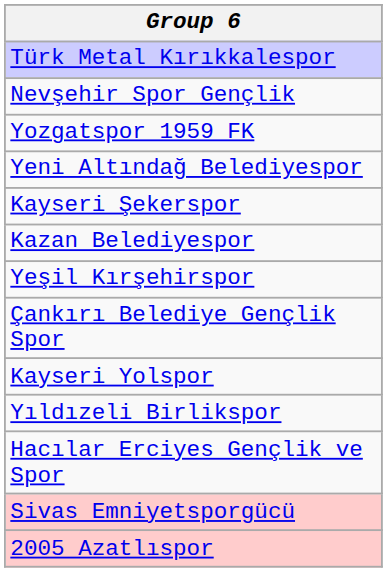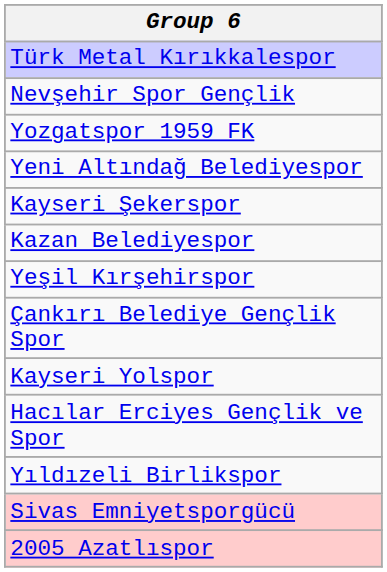(146, 414) Yıldızeli Birlikspor -> (187, 427) Hacılar Erciyes Gençlik ve Spor
(187, 463) Hacılar Erciyes Gençlik ve Spor -> (146, 476) Yıldızeli Birlikspor
